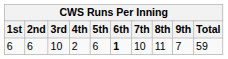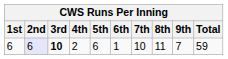(30, 46) no background -> (30, 46) lavender background
(56, 46) normal -> (56, 46) bold
(116, 46) bold -> (116, 46) normal
